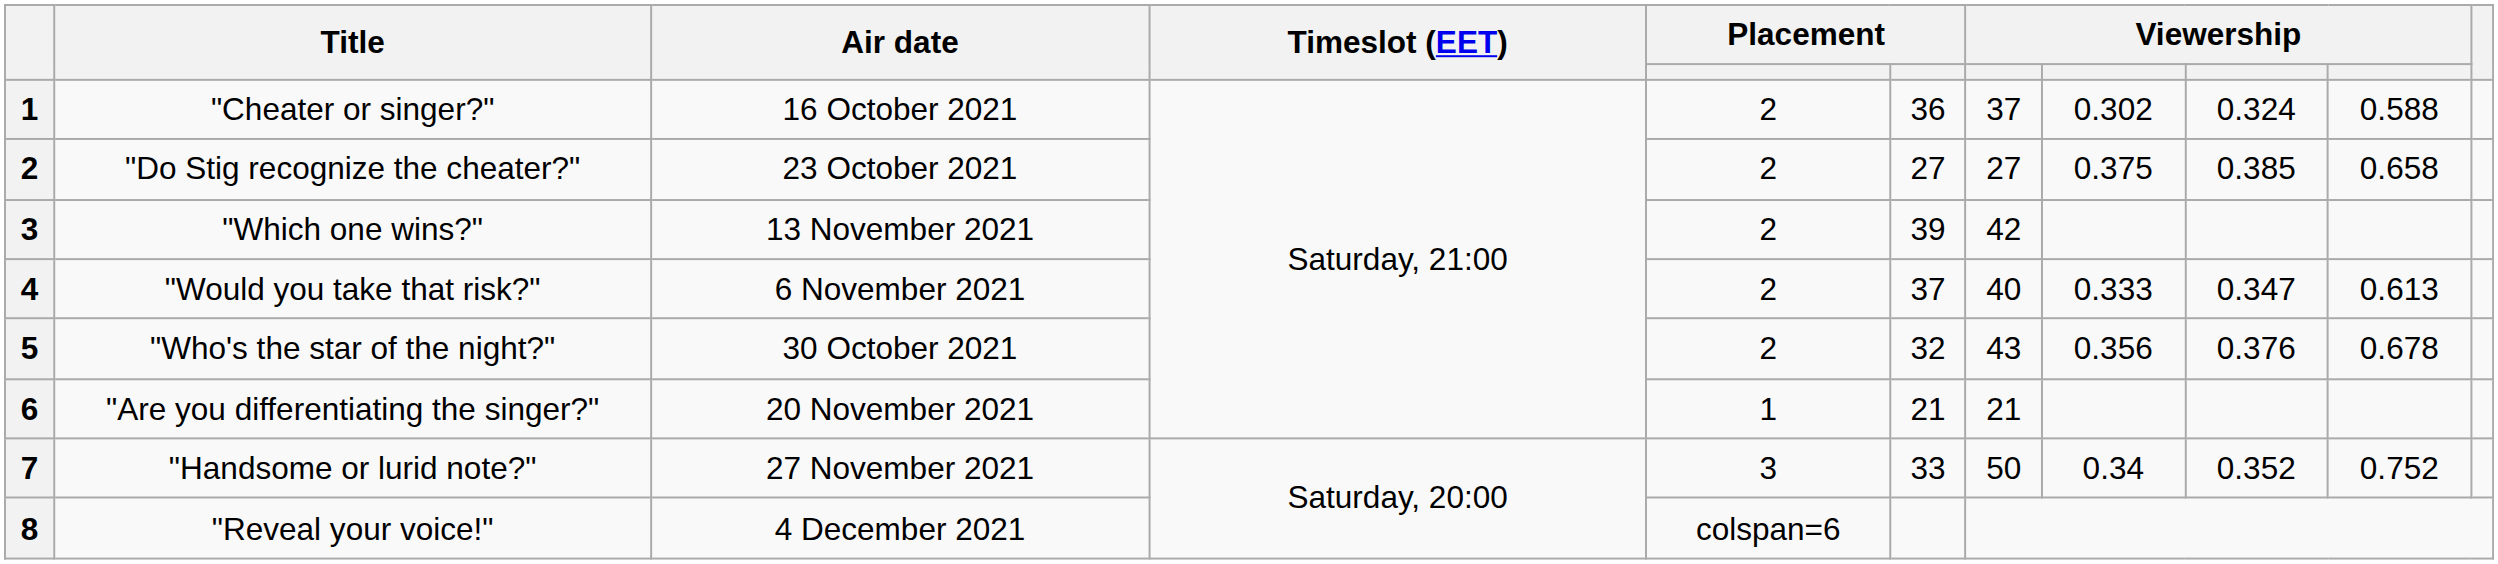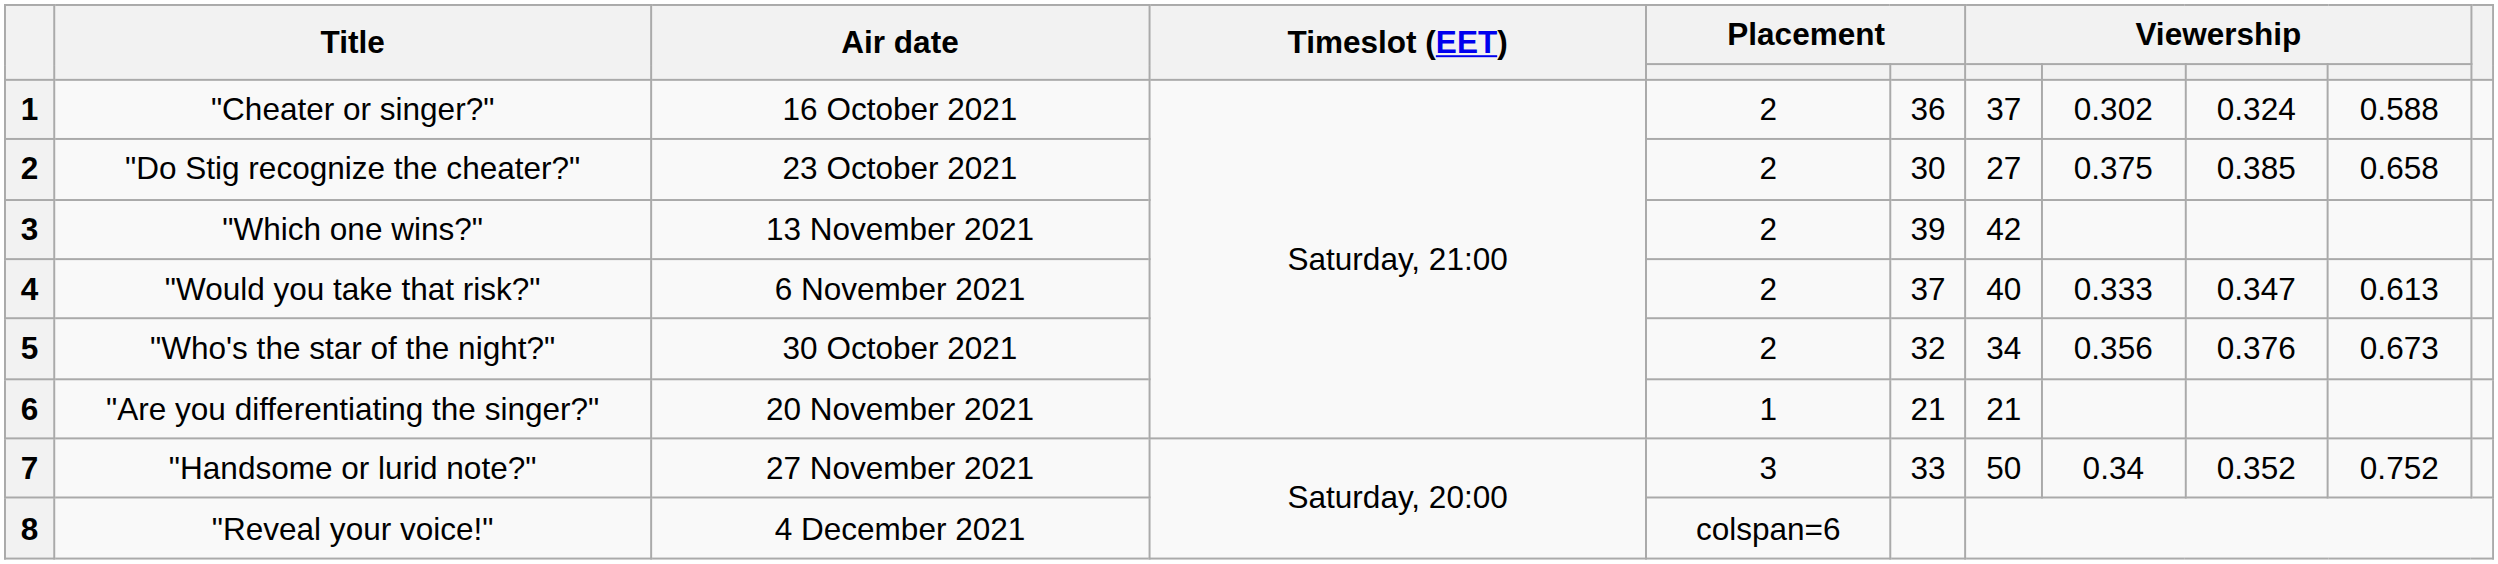(1928, 169) 27 -> (1928, 169) 30
(2004, 349) 43 -> (2004, 349) 34
(2399, 349) 0.678 -> (2399, 349) 0.673
